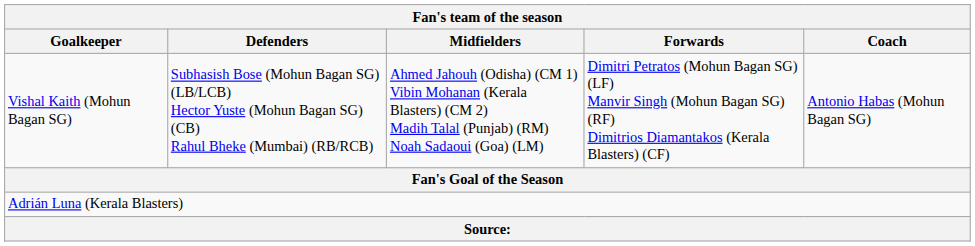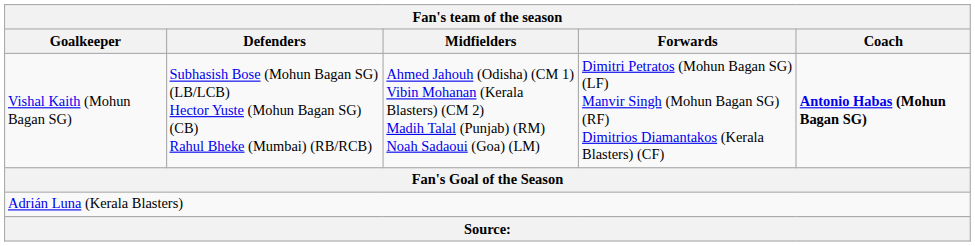(876, 110) normal -> (873, 110) bold
